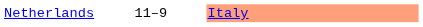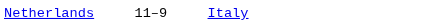(228, 13) lightsalmon background -> (228, 13) no background
